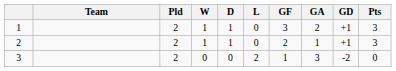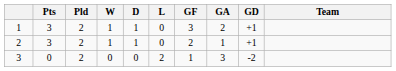columns swapped: (96, 12) <-> (375, 12)
